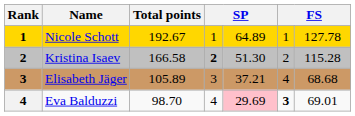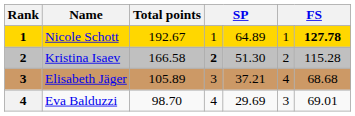(323, 36) normal -> (323, 36) bold
(250, 100) pink background -> (250, 100) no background
(286, 100) bold -> (286, 100) normal
